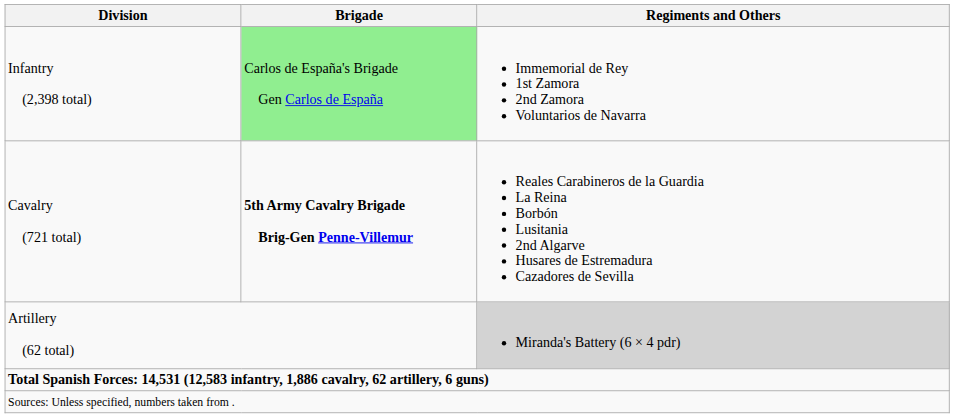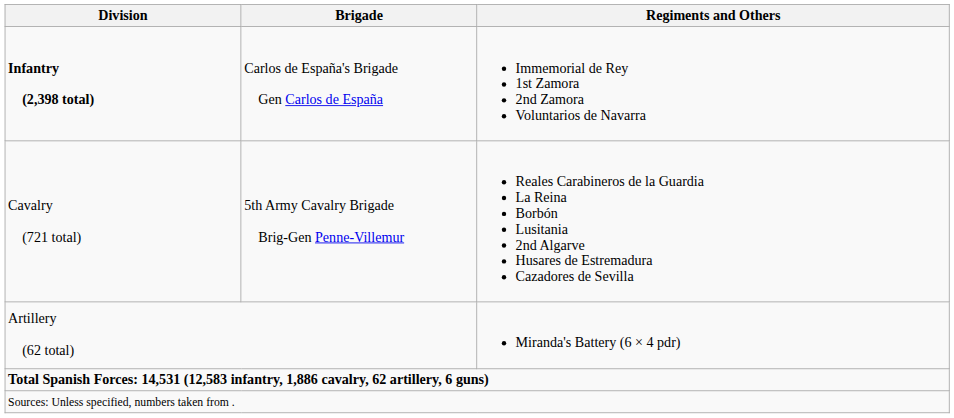(50, 83) normal -> (51, 83) bold
(321, 83) lightgreen background -> (321, 83) no background
(329, 221) bold -> (324, 221) normal
(713, 343) lightgrey background -> (713, 343) no background
